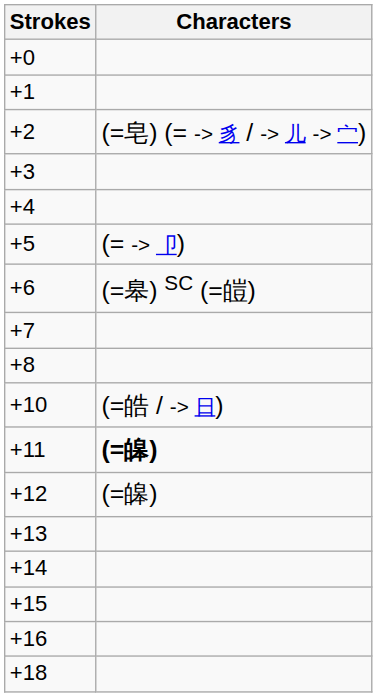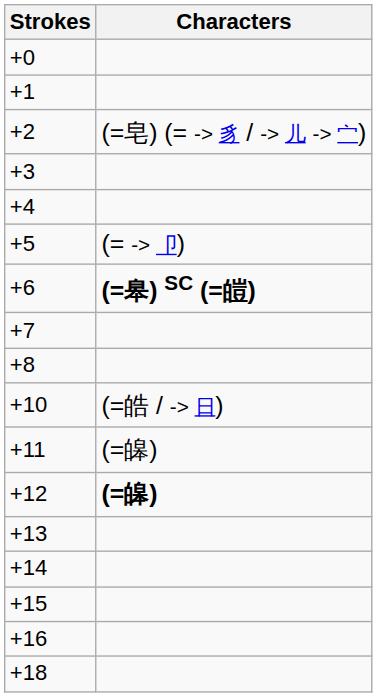(179, 287) normal -> (179, 287) bold
(129, 450) bold -> (129, 450) normal
(129, 494) normal -> (129, 494) bold
